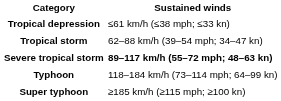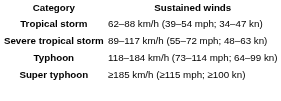- row: (54, 23)
(190, 57) bold -> (188, 40) normal
